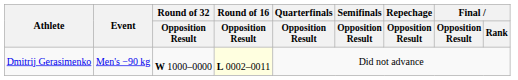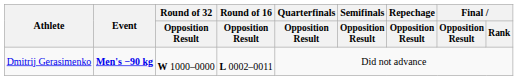(123, 61) normal -> (124, 61) bold
(243, 67) lightyellow background -> (246, 67) no background
